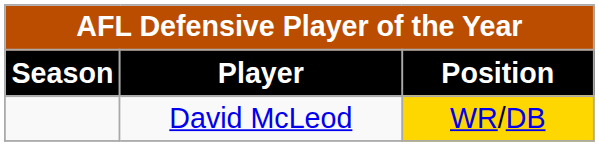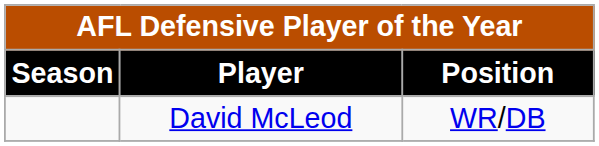(498, 118) gold background -> (498, 118) no background
